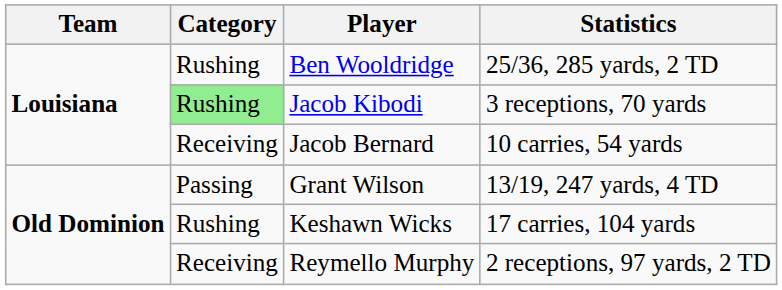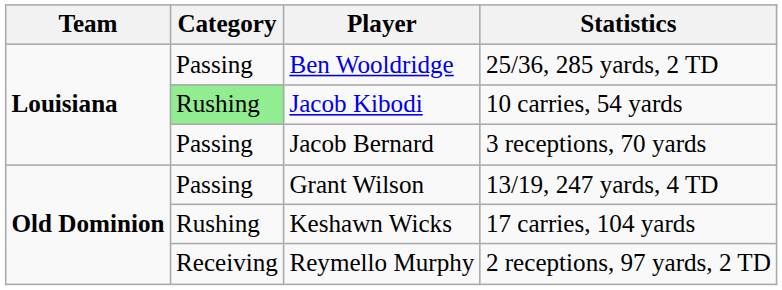(218, 64) Rushing -> (214, 64) Passing
(596, 104) 3 receptions, 70 yards -> (584, 104) 10 carries, 54 yards
(227, 144) Receiving -> (214, 144) Passing
(584, 144) 10 carries, 54 yards -> (596, 144) 3 receptions, 70 yards
